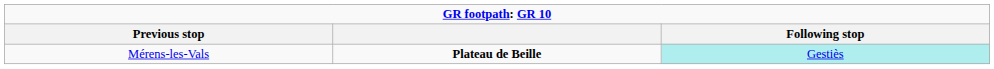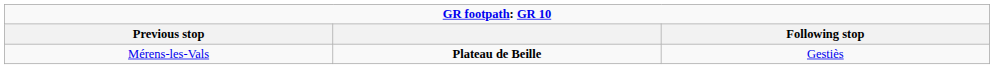(825, 53) paleturquoise background -> (825, 53) no background
